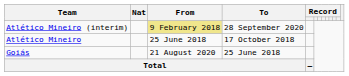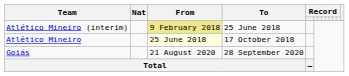(264, 27) 28 September 2020 -> (252, 27) 25 June 2018
(178, 40) no background -> (178, 40) lightyellow background
(252, 53) 25 June 2018 -> (264, 53) 28 September 2020
